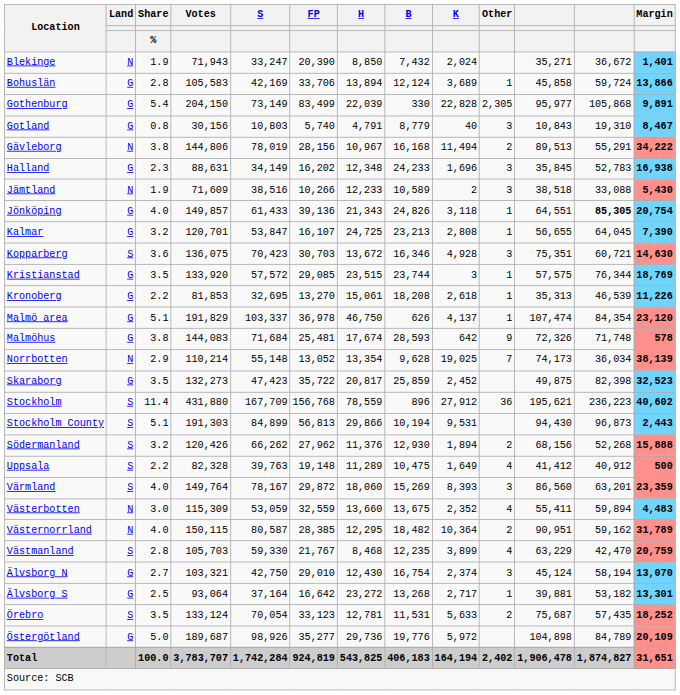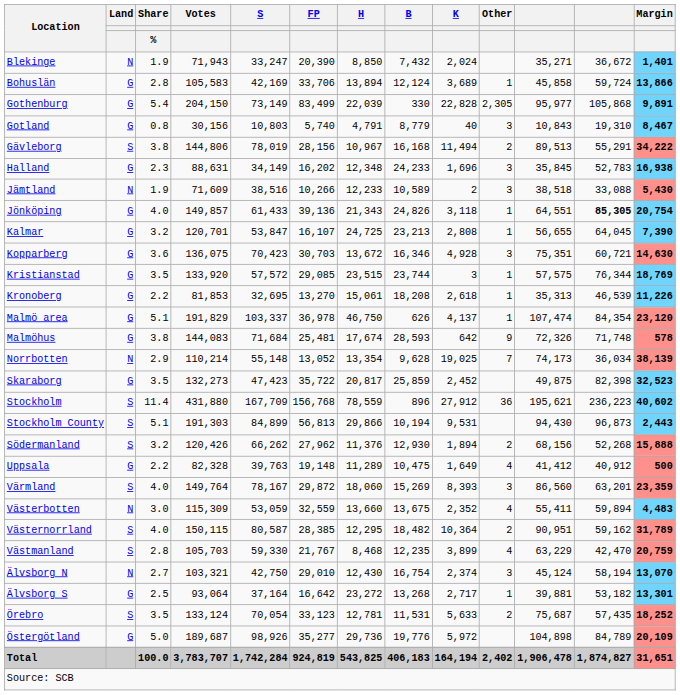(130, 148) N -> (130, 148) S
(130, 254) S -> (130, 254) G
(130, 467) S -> (130, 467) G
(130, 531) N -> (130, 531) S
(130, 573) G -> (130, 573) N
